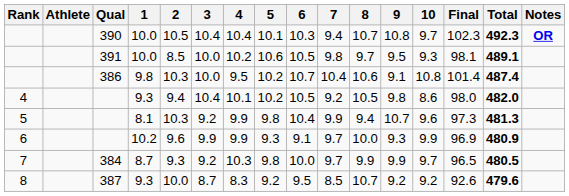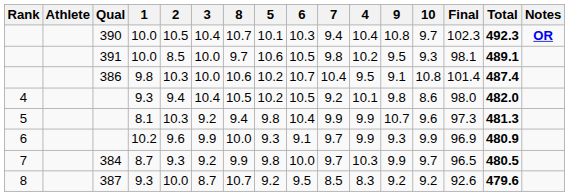columns swapped: (239, 14) <-> (365, 14)
